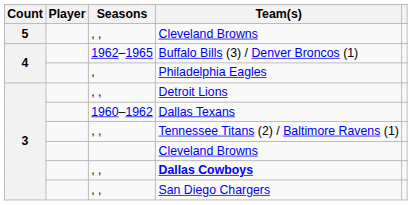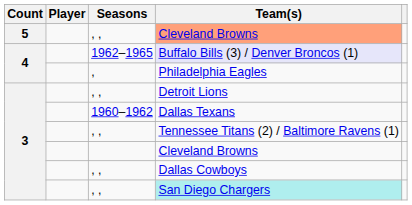(208, 33) no background -> (208, 33) lightsalmon background
(258, 53) no background -> (258, 53) lavender background
(206, 170) bold -> (203, 170) normal
(214, 190) no background -> (214, 190) paleturquoise background
